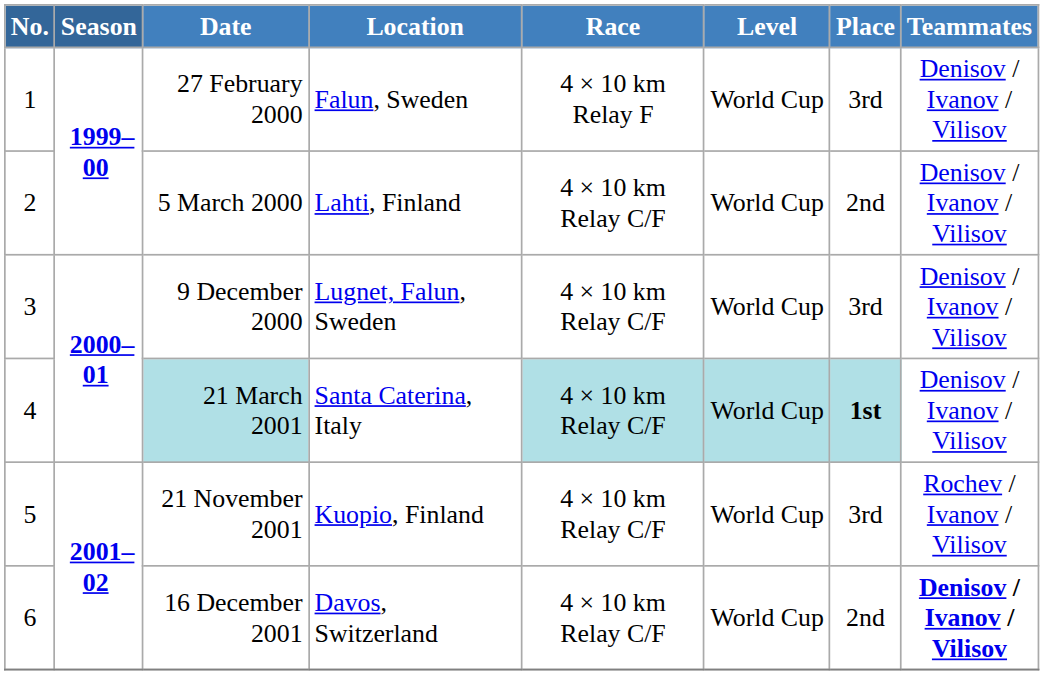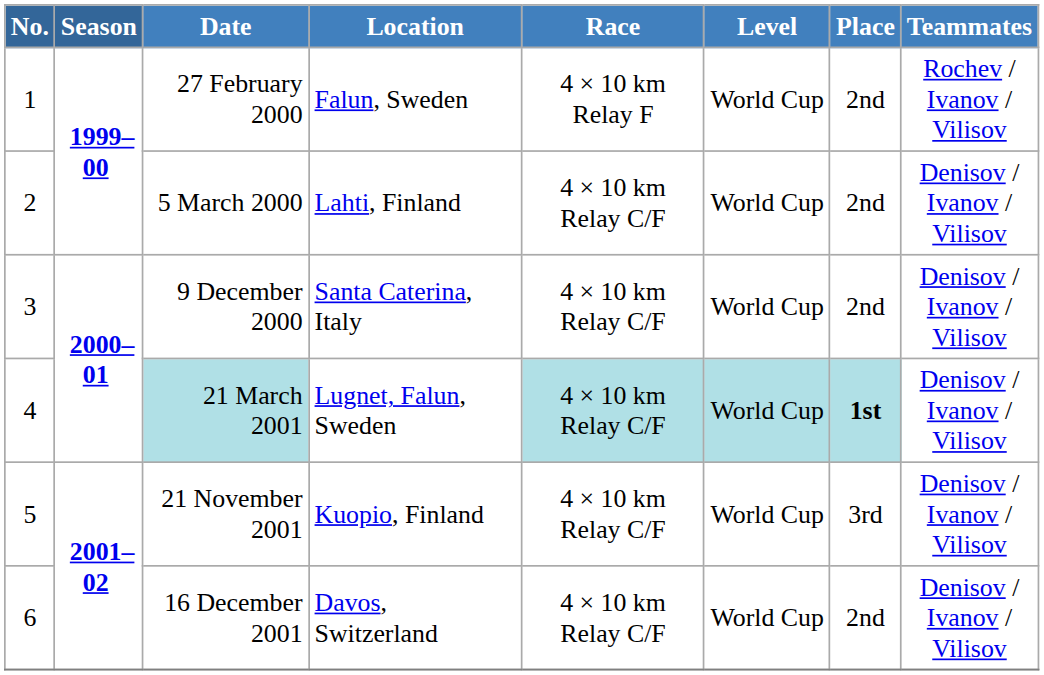(865, 99) 3rd -> (865, 99) 2nd
(969, 99) Denisov / Ivanov / Vilisov -> (969, 99) Rochev / Ivanov / Vilisov
(390, 306) Lugnet, Falun, Sweden -> (393, 306) Santa Caterina, Italy
(865, 306) 3rd -> (865, 306) 2nd
(393, 410) Santa Caterina, Italy -> (390, 410) Lugnet, Falun, Sweden
(969, 514) Rochev / Ivanov / Vilisov -> (969, 514) Denisov / Ivanov / Vilisov
(969, 618) bold -> (969, 618) normal
